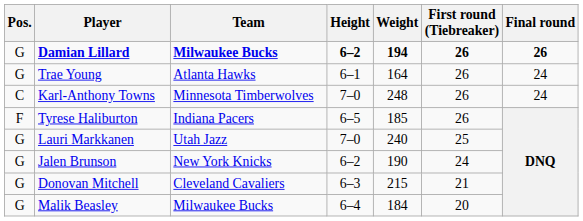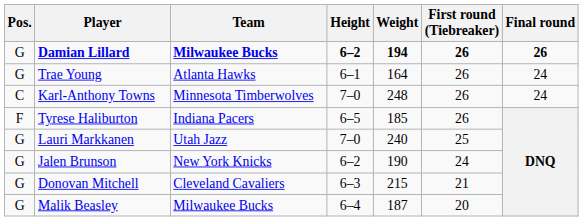(397, 205) 184 -> (397, 205) 187
